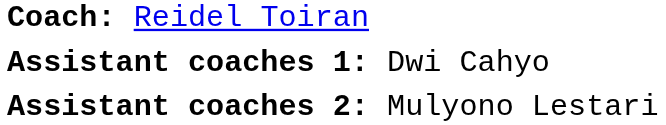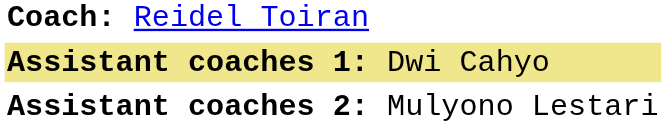(278, 62) no background -> (278, 62) khaki background
